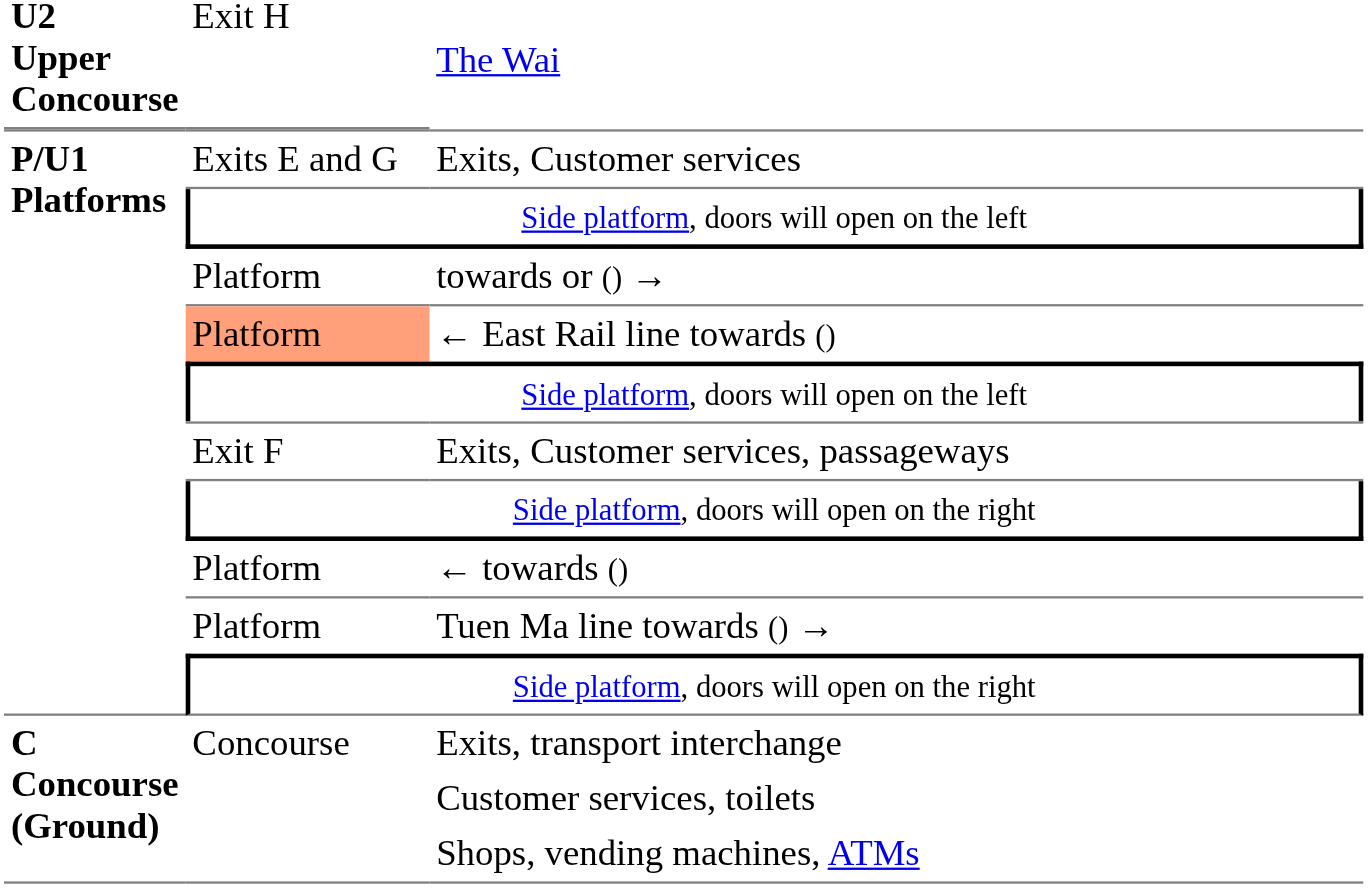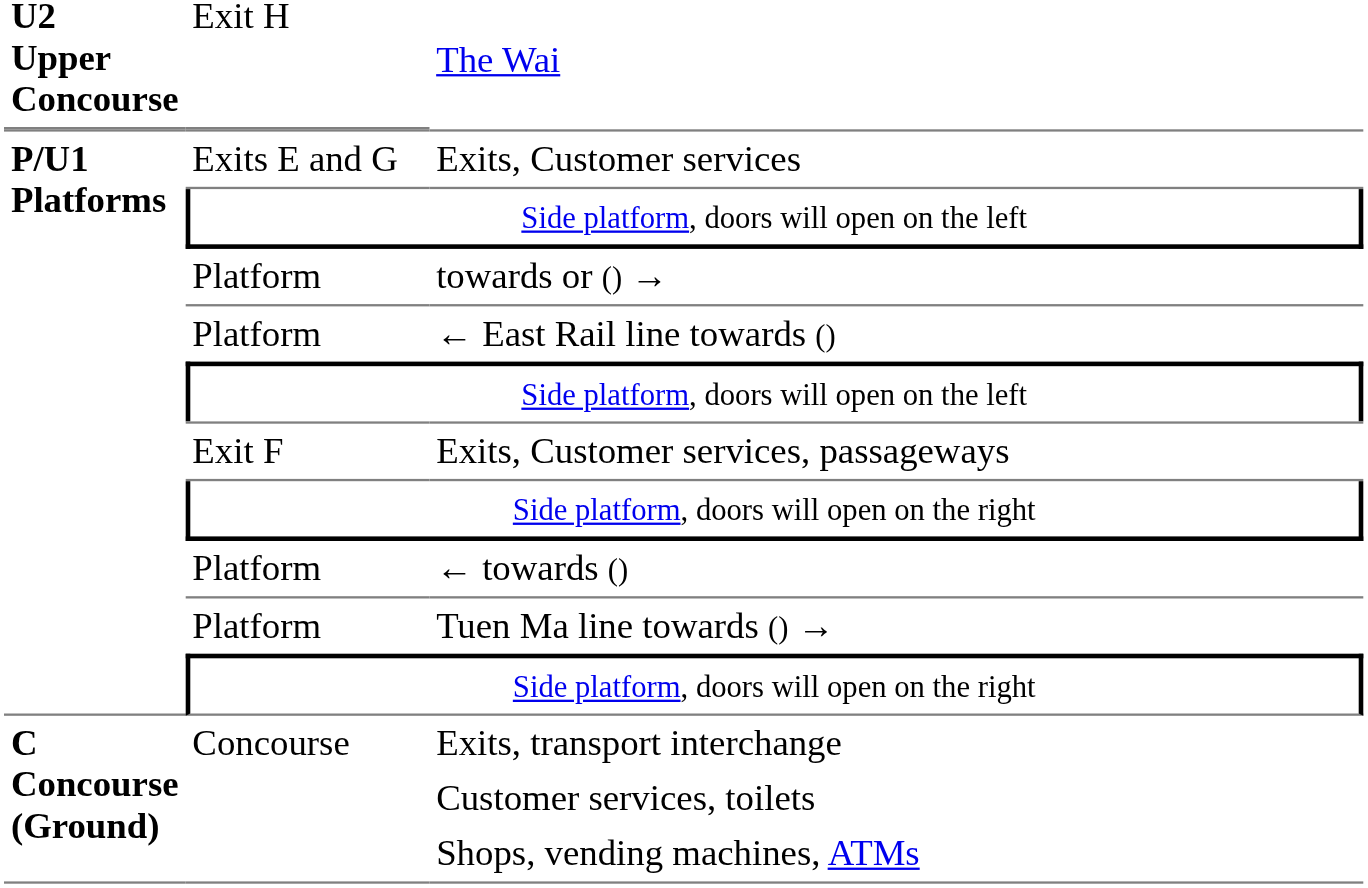(257, 333) lightsalmon background -> (257, 333) no background
